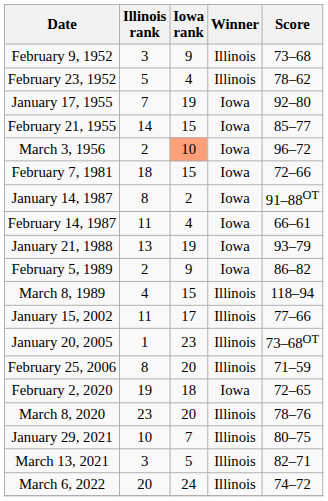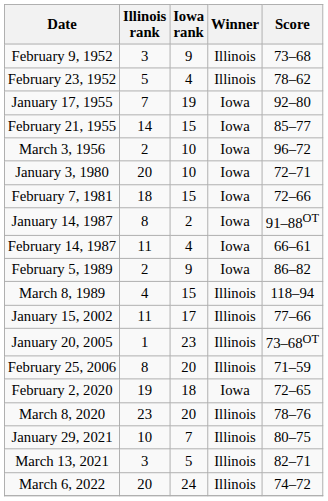(189, 149) lightsalmon background -> (189, 149) no background
+ row: (62, 172)
- row: (62, 246)
